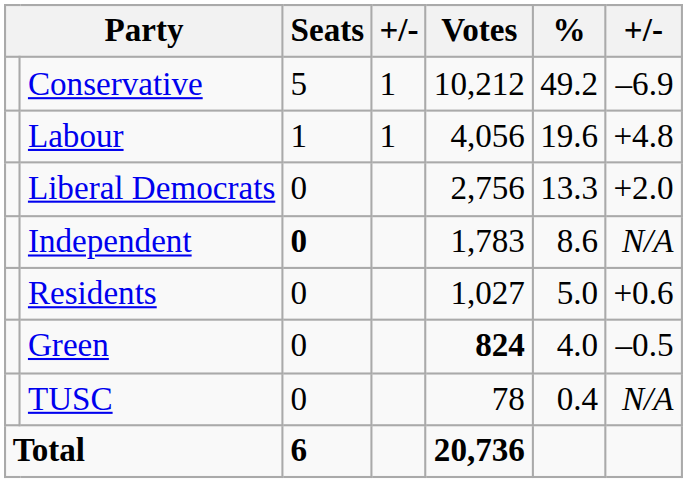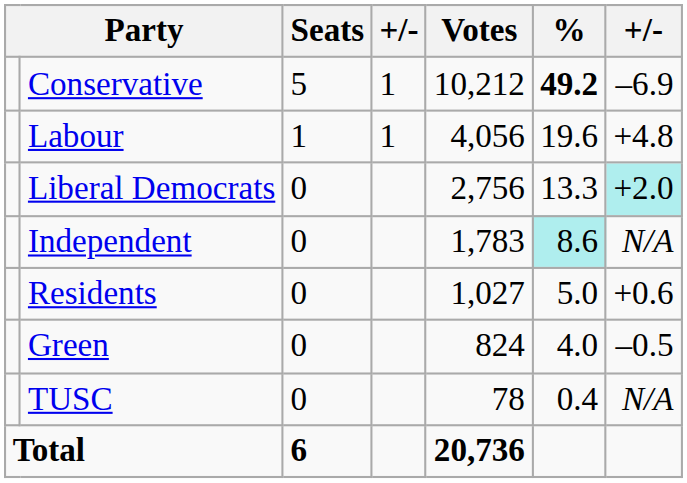(569, 83) normal -> (569, 83) bold
(643, 188) no background -> (643, 188) paleturquoise background
(299, 240) bold -> (299, 240) normal
(577, 240) no background -> (577, 240) paleturquoise background
(500, 345) bold -> (500, 345) normal
